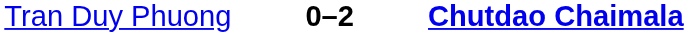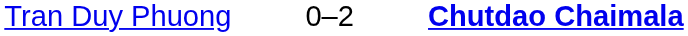(330, 16) bold -> (330, 16) normal
